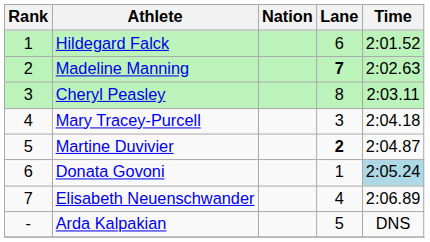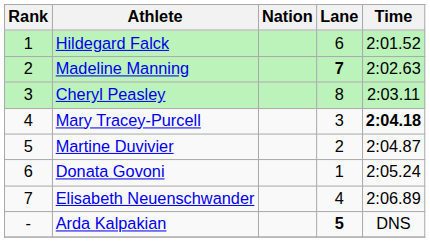(393, 120) normal -> (394, 120) bold
(339, 146) bold -> (339, 146) normal
(393, 172) lightblue background -> (394, 172) no background
(339, 224) normal -> (339, 224) bold
